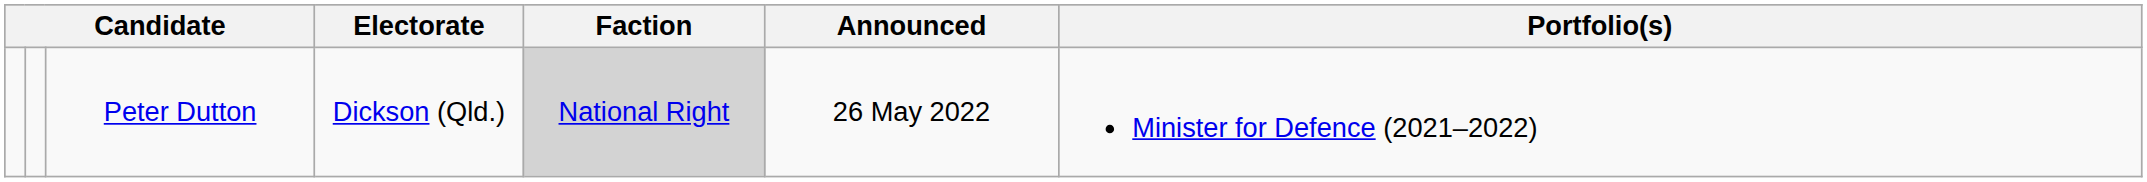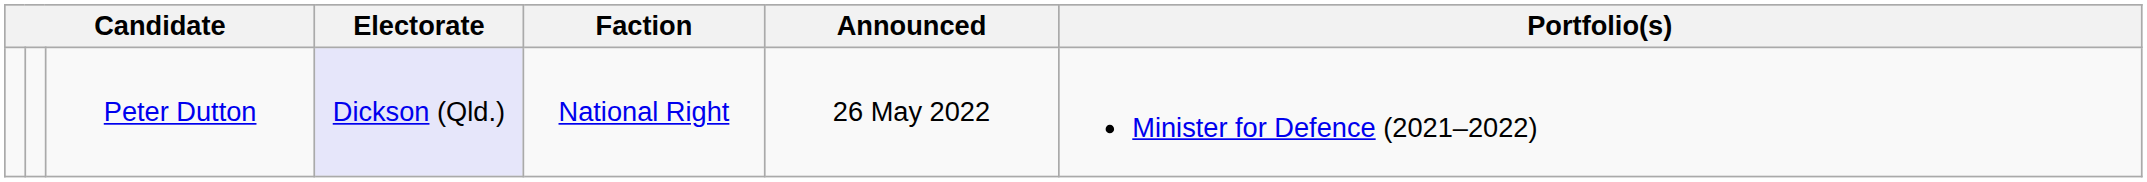(419, 111) no background -> (419, 111) lavender background
(644, 111) lightgrey background -> (644, 111) no background
